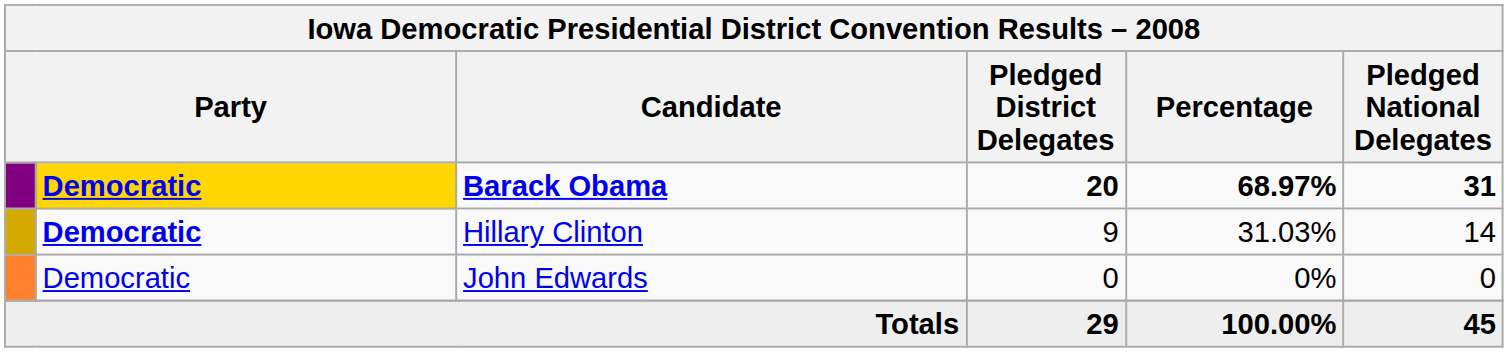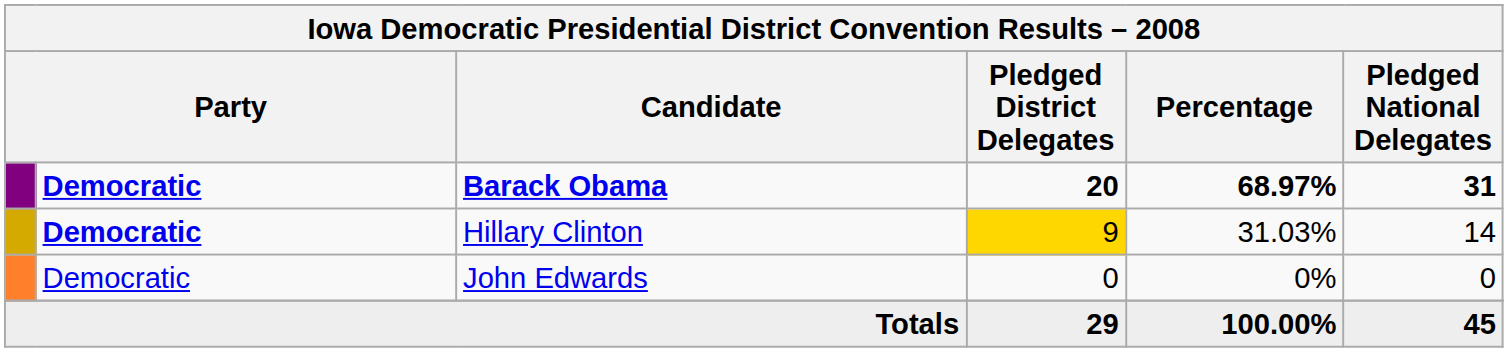(122, 186) gold background -> (122, 186) no background
(1111, 232) no background -> (1111, 232) gold background
